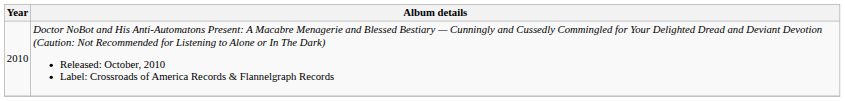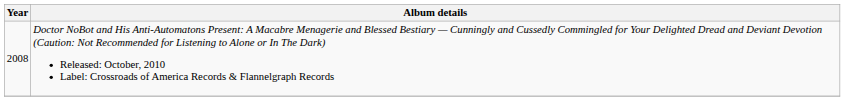(18, 58) 2010 -> (18, 58) 2008
